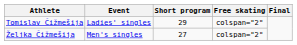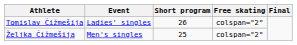(182, 22) 29 -> (182, 22) 26
(182, 34) 27 -> (182, 34) 25
